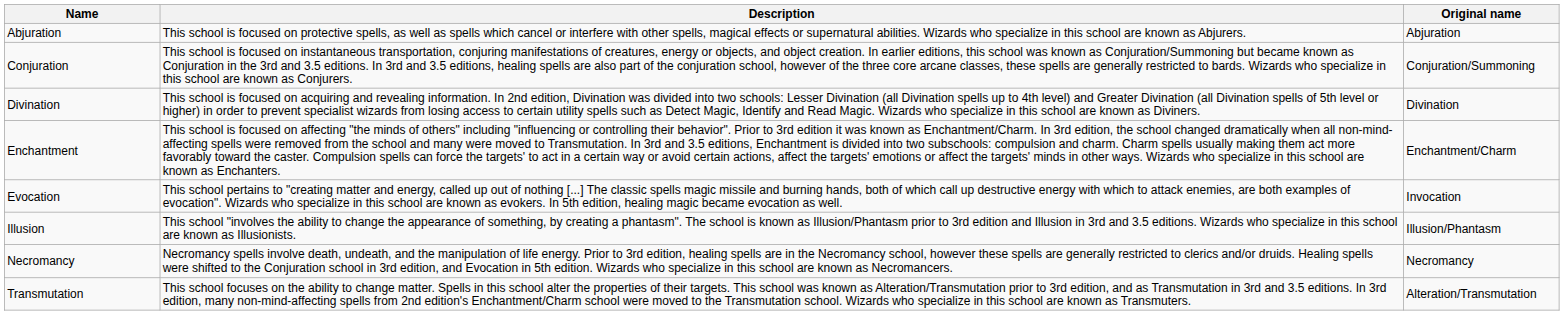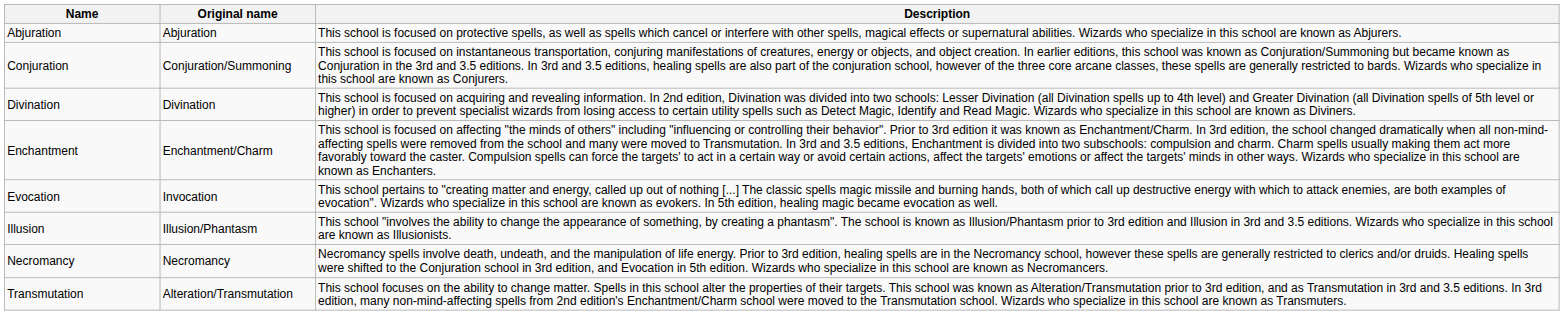columns swapped: (1481, 14) <-> (782, 14)
